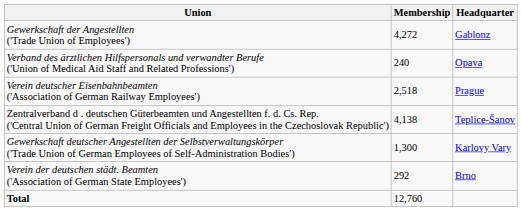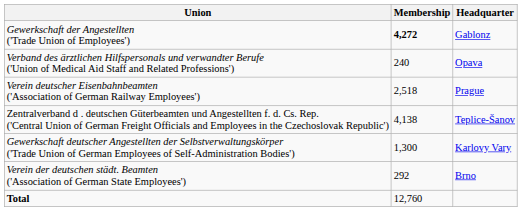(405, 35) normal -> (405, 35) bold
